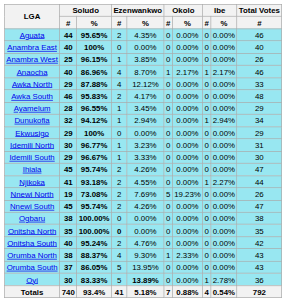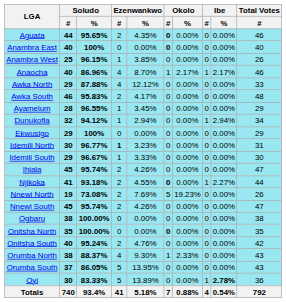(168, 35) normal -> (168, 35) bold
(168, 47) normal -> (168, 47) bold
(119, 145) normal -> (119, 145) bold
(168, 182) normal -> (168, 182) bold
(119, 231) bold -> (119, 231) normal
(168, 231) normal -> (168, 231) bold
(145, 280) bold -> (145, 280) normal
(224, 280) normal -> (224, 280) bold
